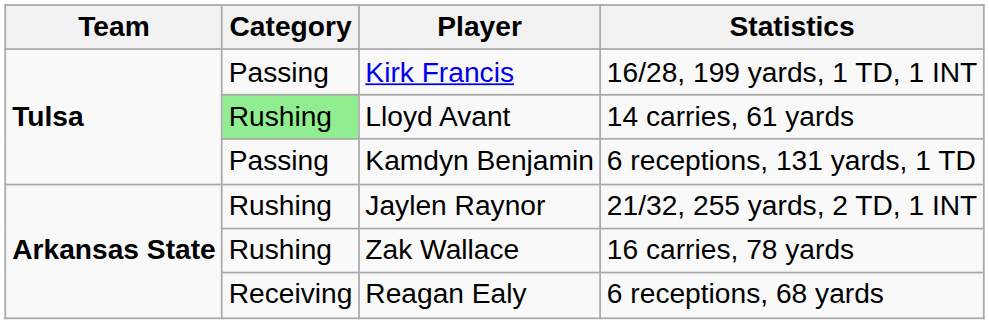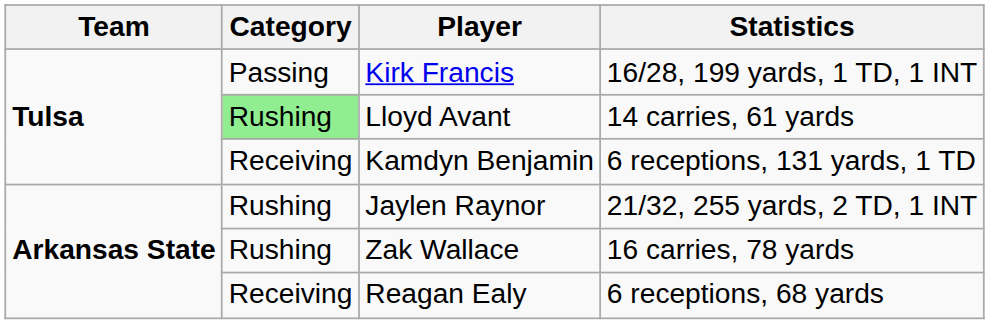(279, 160) Passing -> (291, 160) Receiving
